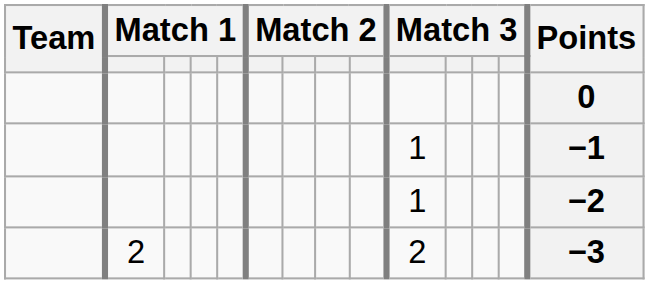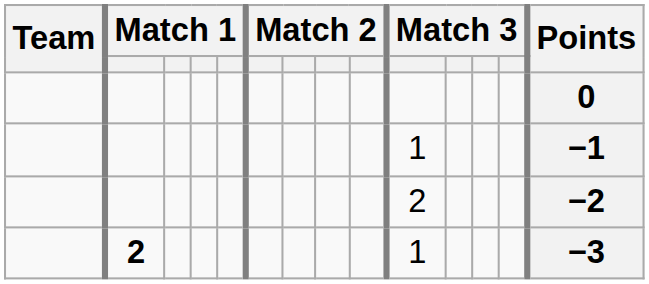(417, 200) 1 -> (417, 200) 2
(136, 252) normal -> (136, 252) bold
(417, 252) 2 -> (417, 252) 1
